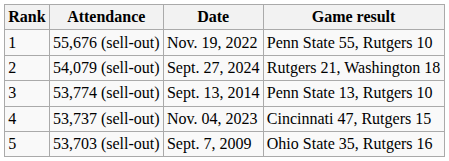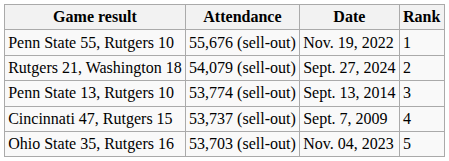columns swapped: (27, 17) <-> (354, 17)
(212, 118) Nov. 04, 2023 -> (345, 118) Sept. 7, 2009
(209, 144) Sept. 7, 2009 -> (348, 144) Nov. 04, 2023
